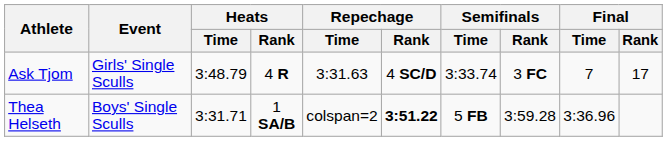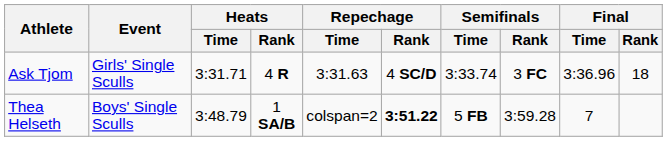(221, 74) 3:48.79 -> (221, 74) 3:31.71
(589, 74) 7 -> (589, 74) 3:36.96
(640, 74) 17 -> (640, 74) 18
(221, 115) 3:31.71 -> (221, 115) 3:48.79
(589, 115) 3:36.96 -> (589, 115) 7
